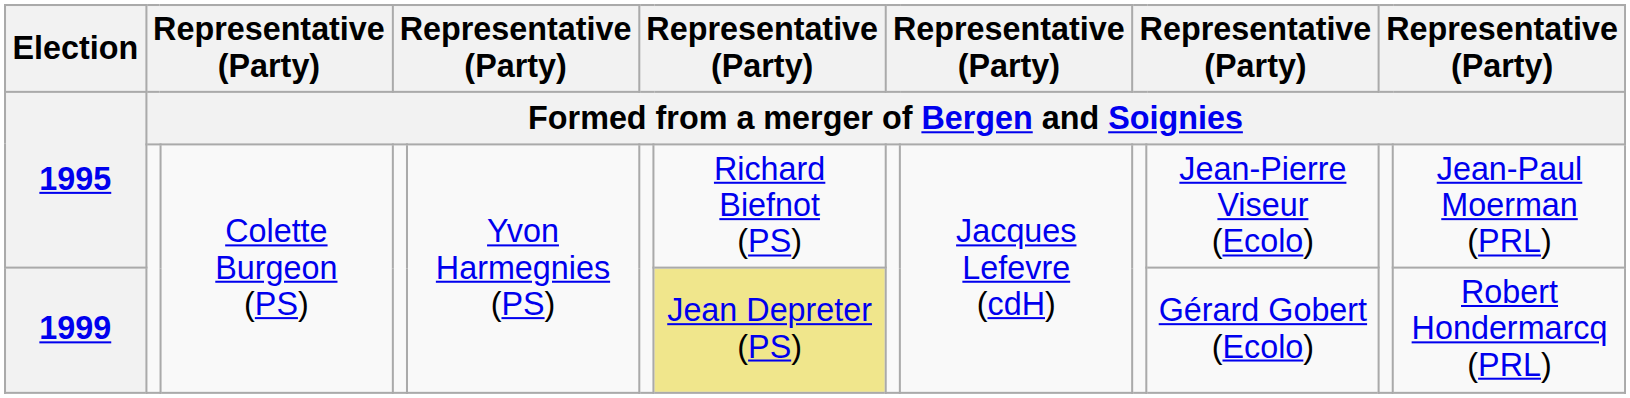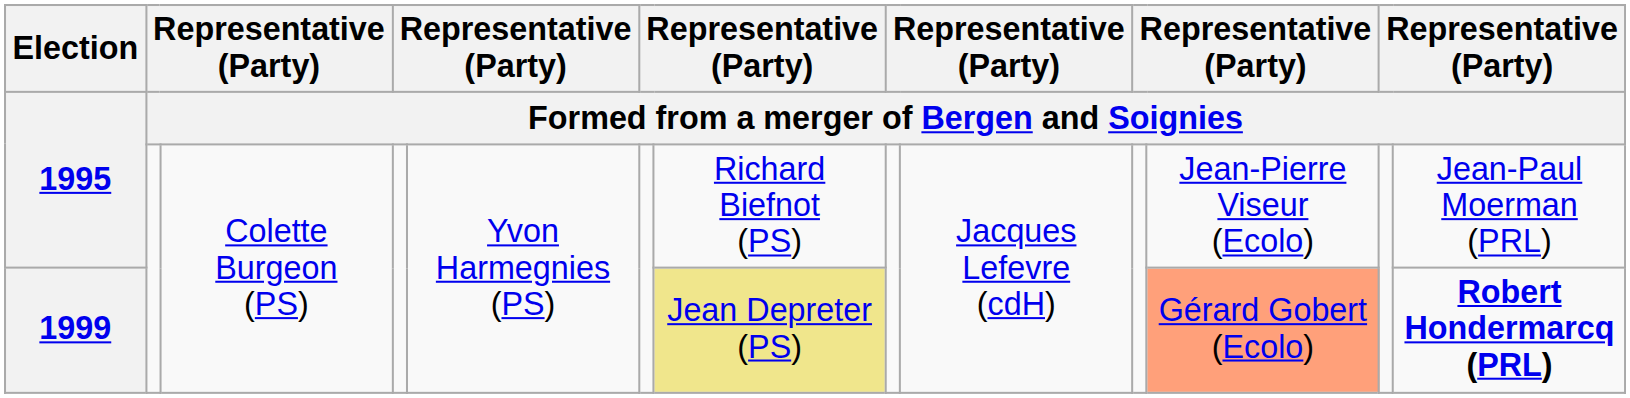(1263, 329) no background -> (1263, 329) lightsalmon background
(1510, 329) normal -> (1510, 329) bold
